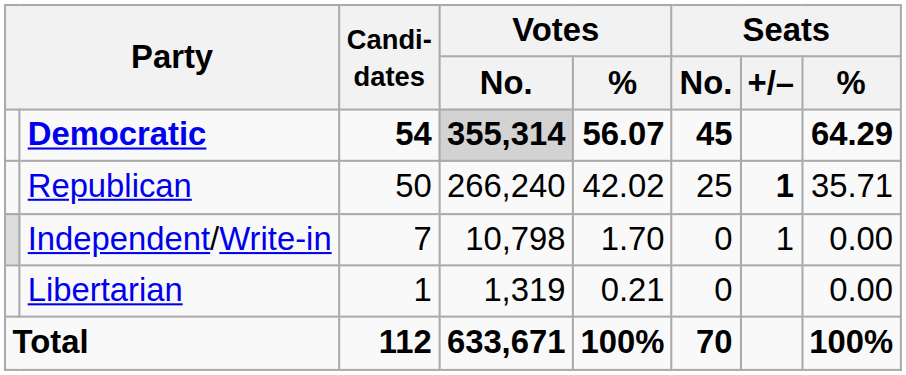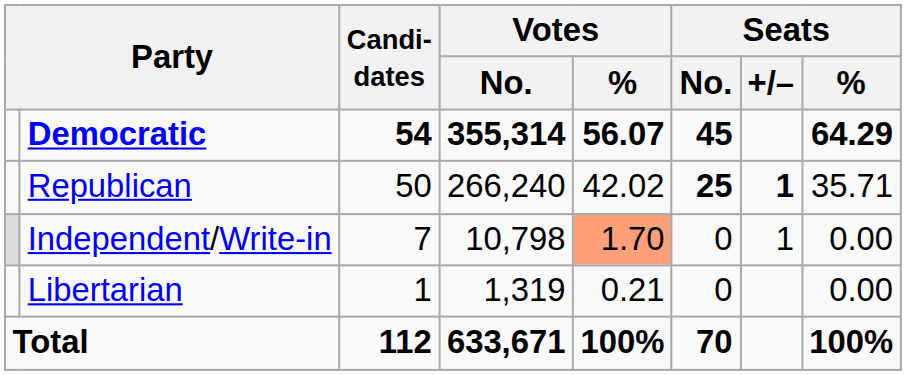(506, 134) lightgrey background -> (506, 134) no background
(714, 186) normal -> (714, 186) bold
(633, 238) no background -> (633, 238) lightsalmon background
